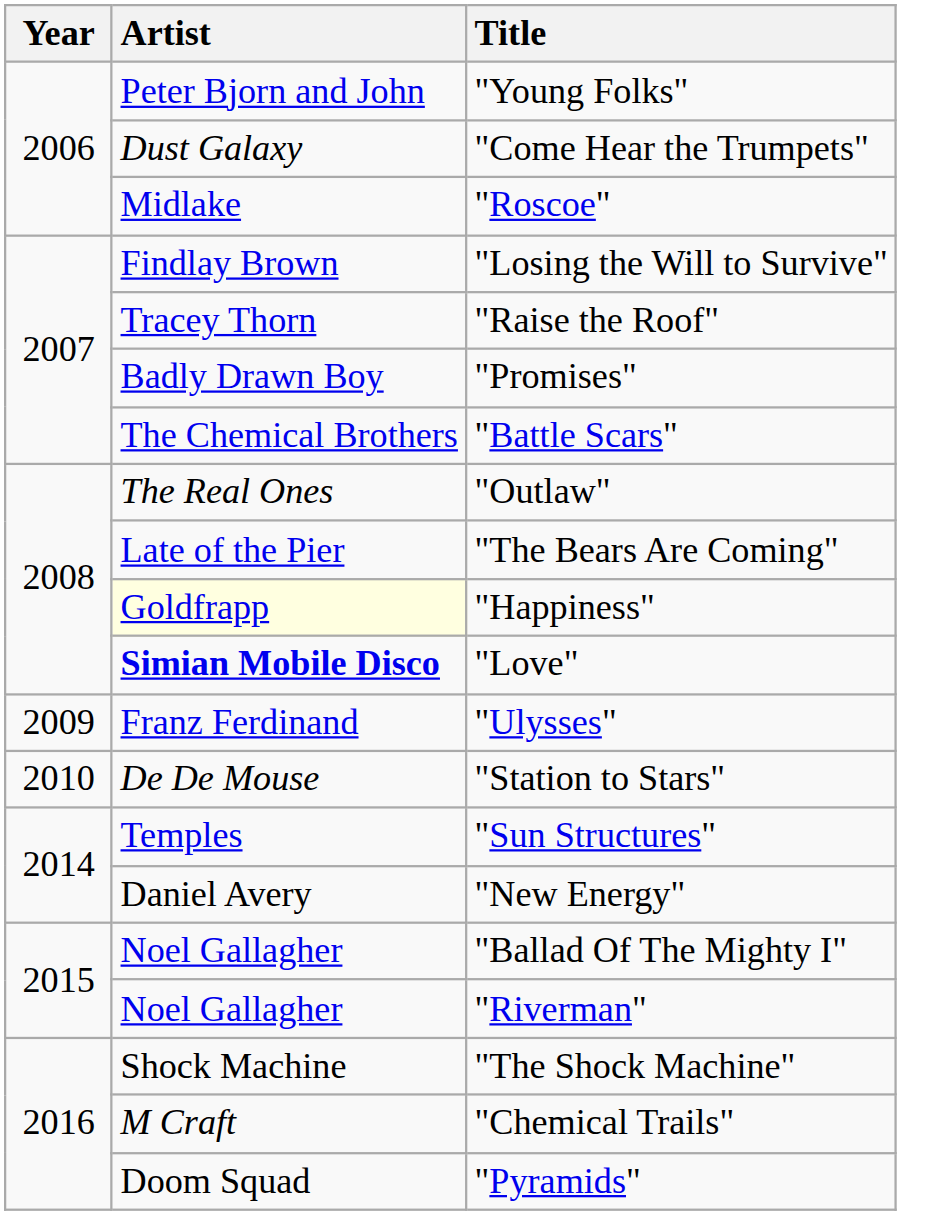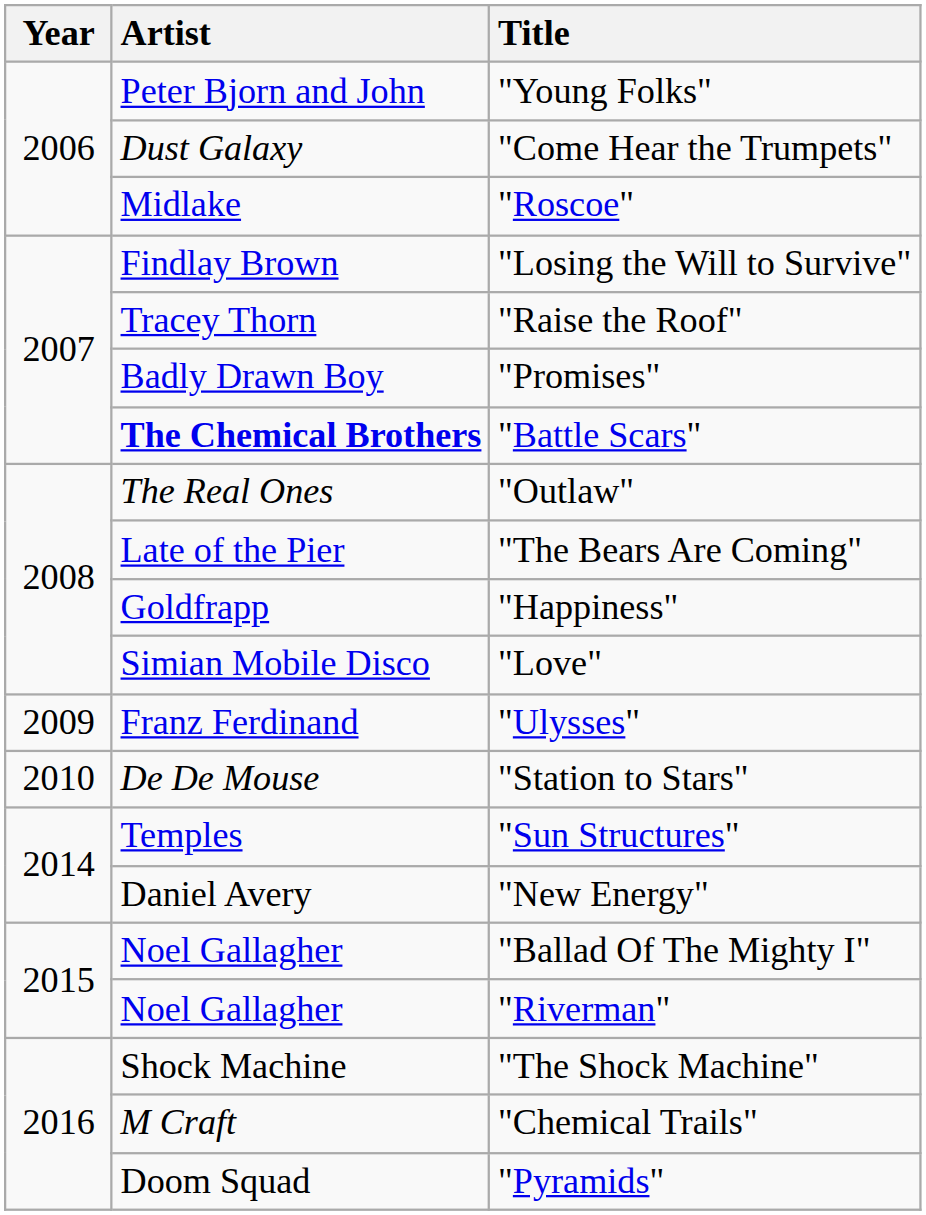(289, 434) normal -> (301, 434) bold
(195, 606) lightyellow background -> (195, 606) no background
(280, 663) bold -> (275, 663) normal
